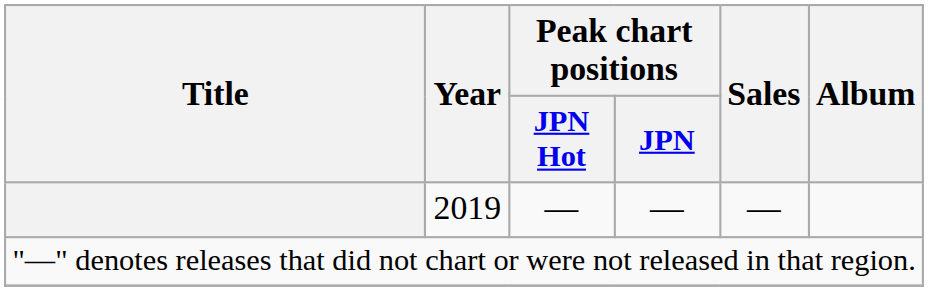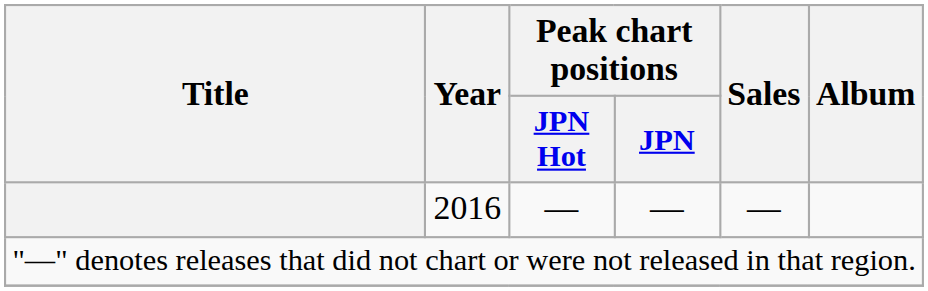(467, 208) 2019 -> (467, 208) 2016
